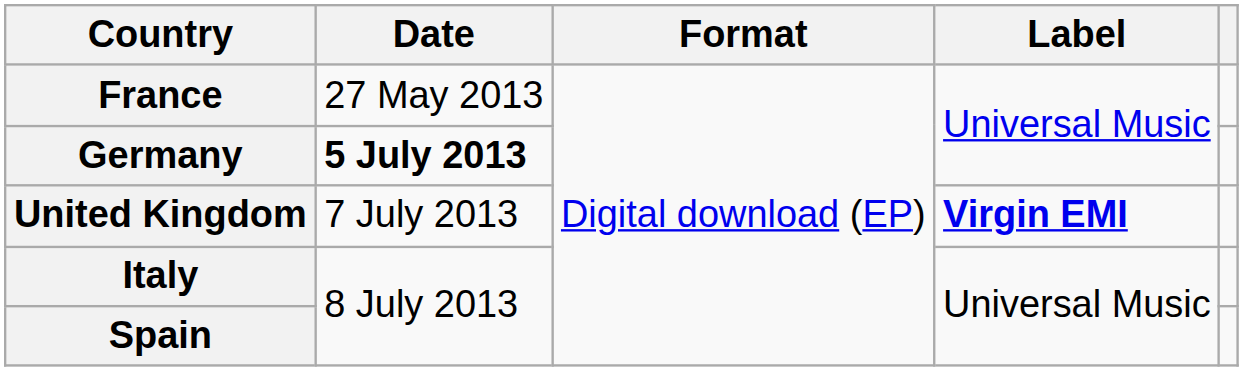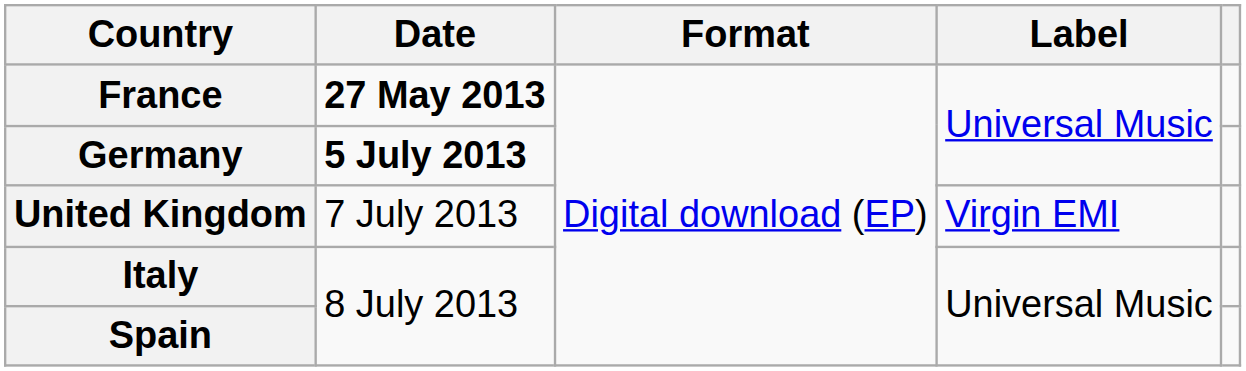(434, 94) normal -> (435, 94) bold
(1035, 214) bold -> (1032, 214) normal
